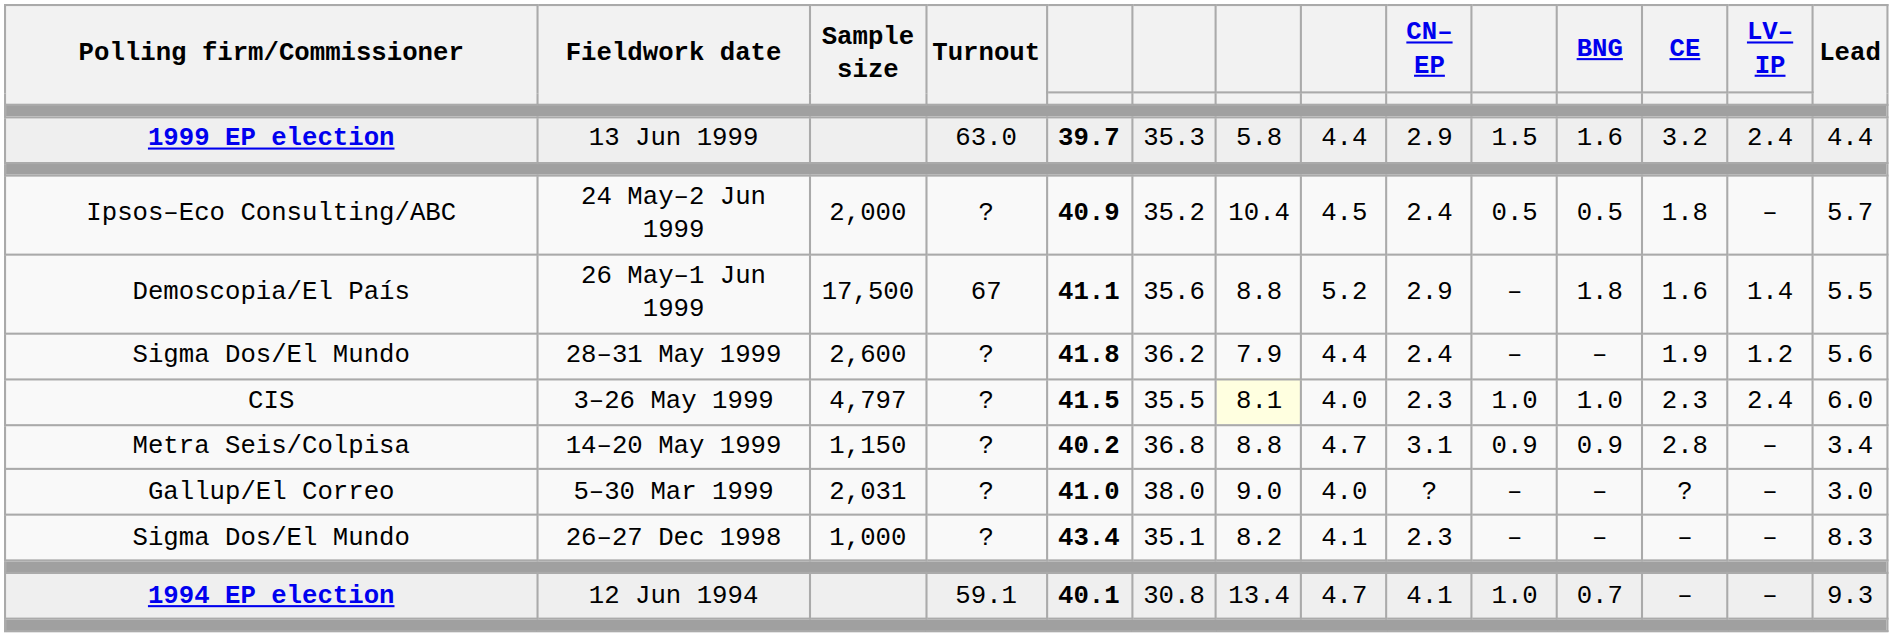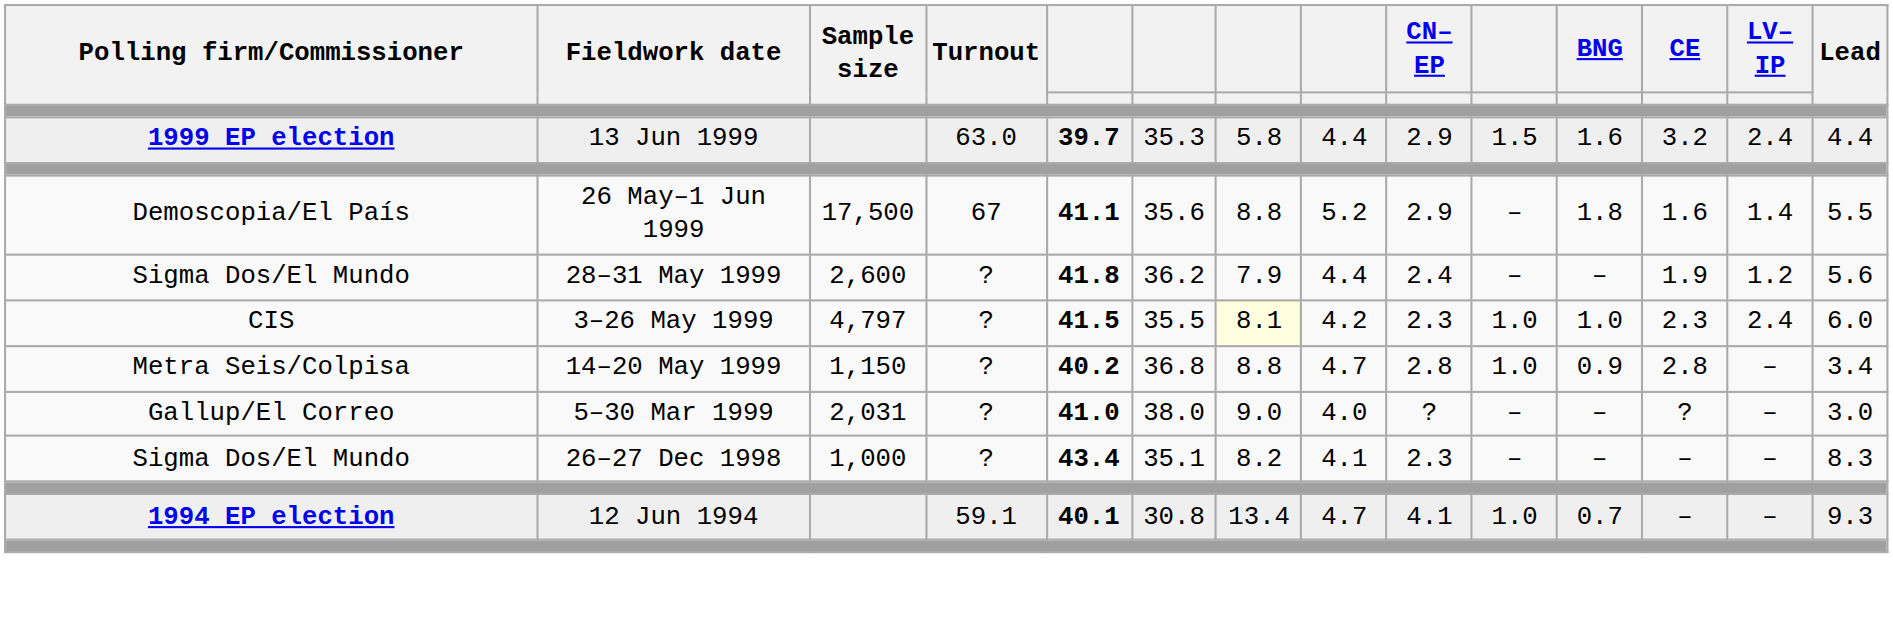- row: (271, 215)
(1344, 402) 4.0 -> (1344, 323) 4.2
(1429, 447) 3.1 -> (1429, 368) 2.8
(1515, 447) 0.9 -> (1515, 368) 1.0
